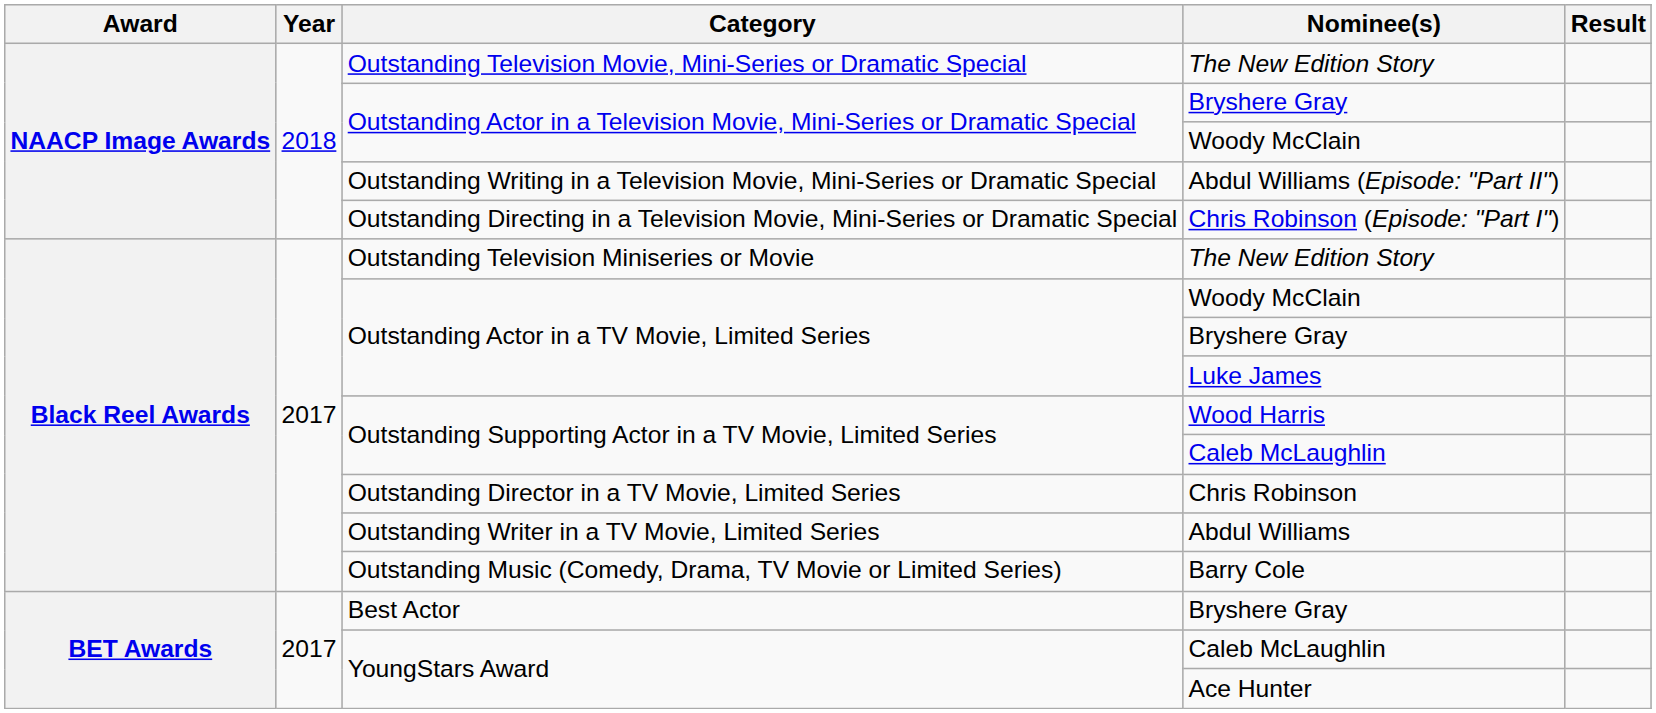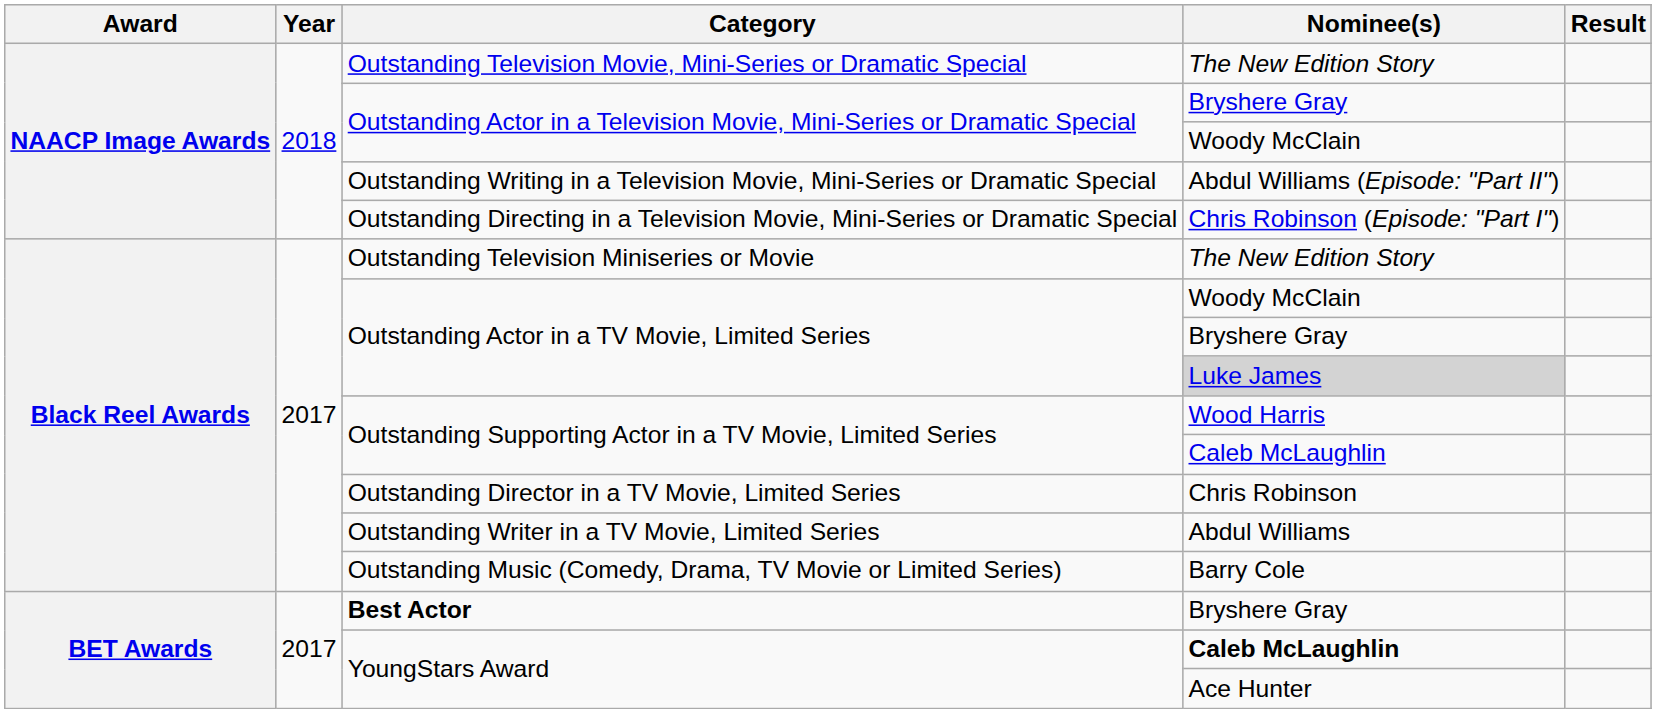(1255, 375) no background -> (1255, 375) lightgrey background
(404, 610) normal -> (410, 610) bold
(1287, 649) normal -> (1294, 649) bold
